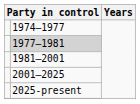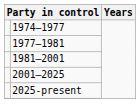(38, 44) lightgrey background -> (38, 44) no background
